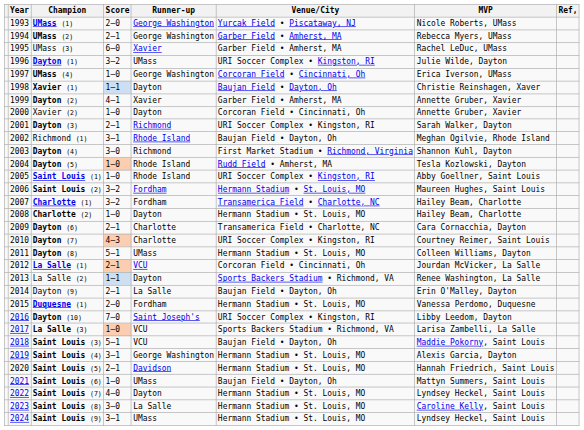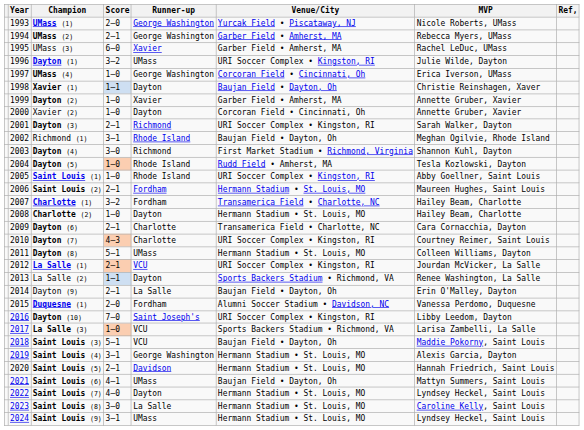(113, 100) 4–1 -> (113, 100) 1–0
(113, 190) 3–2 -> (113, 190) 2–1
(292, 266) Corcoran Field • Cincinnati, Oh -> (296, 266) URI Soccer Complex • Kingston, RI
(292, 305) Hermann Stadium • St. Louis, MO -> (303, 305) Alumni Soccer Stadium • Davidson, NC
(113, 381) 1–0 -> (113, 381) 4–1
